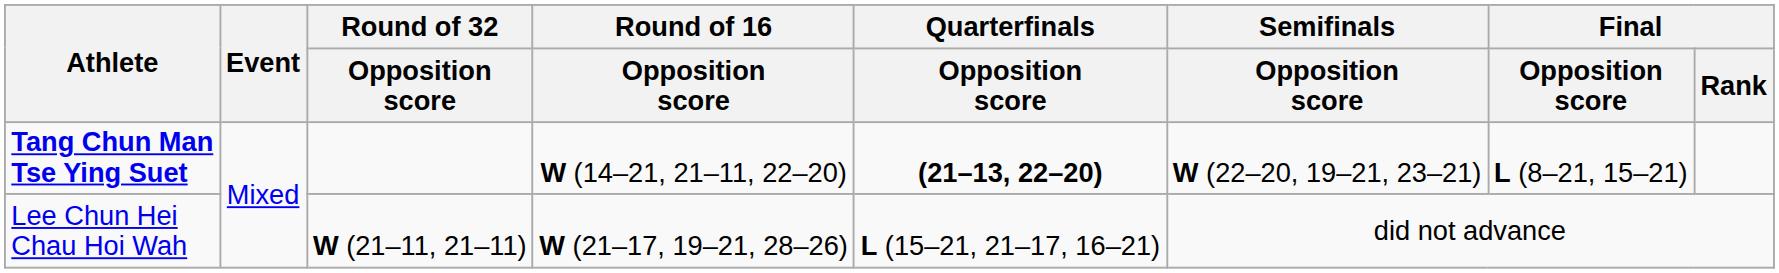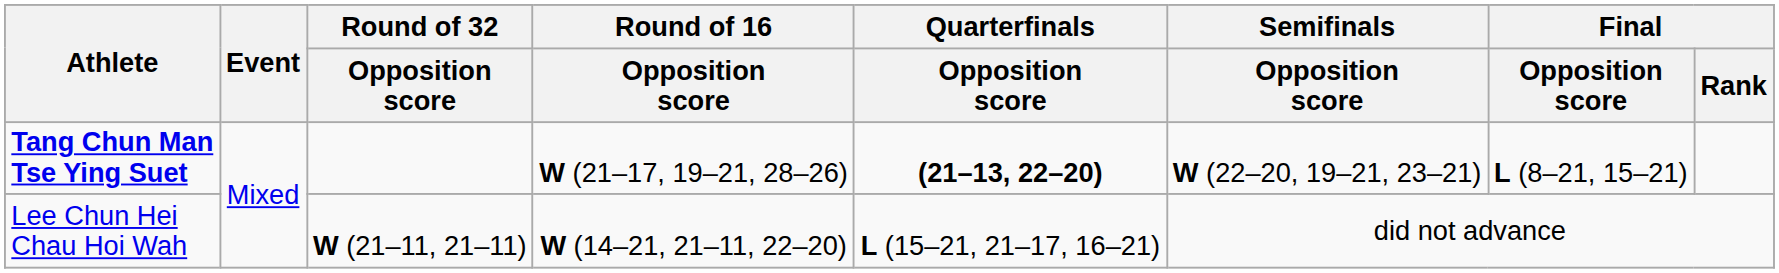(694, 173) W (14–21, 21–11, 22–20) -> (694, 173) W (21–17, 19–21, 28–26)
(694, 247) W (21–17, 19–21, 28–26) -> (694, 247) W (14–21, 21–11, 22–20)
